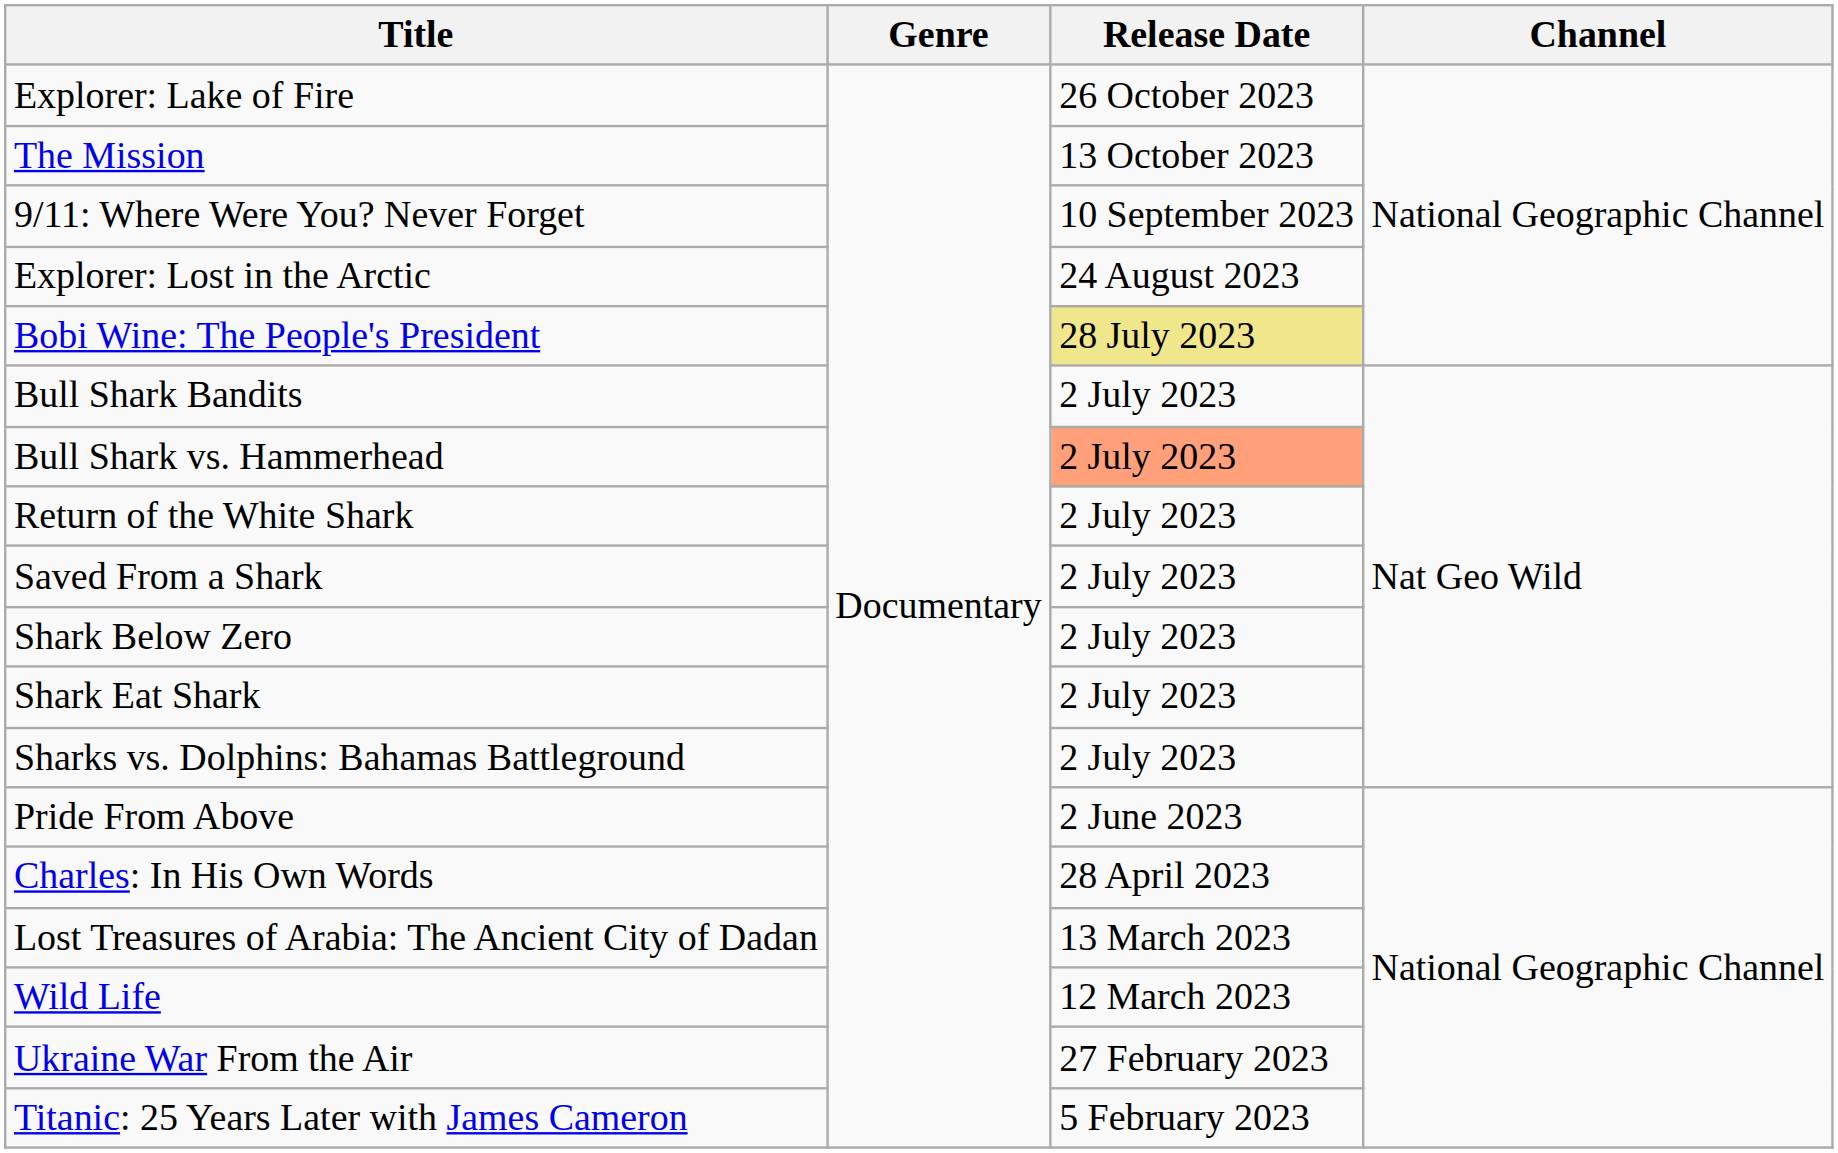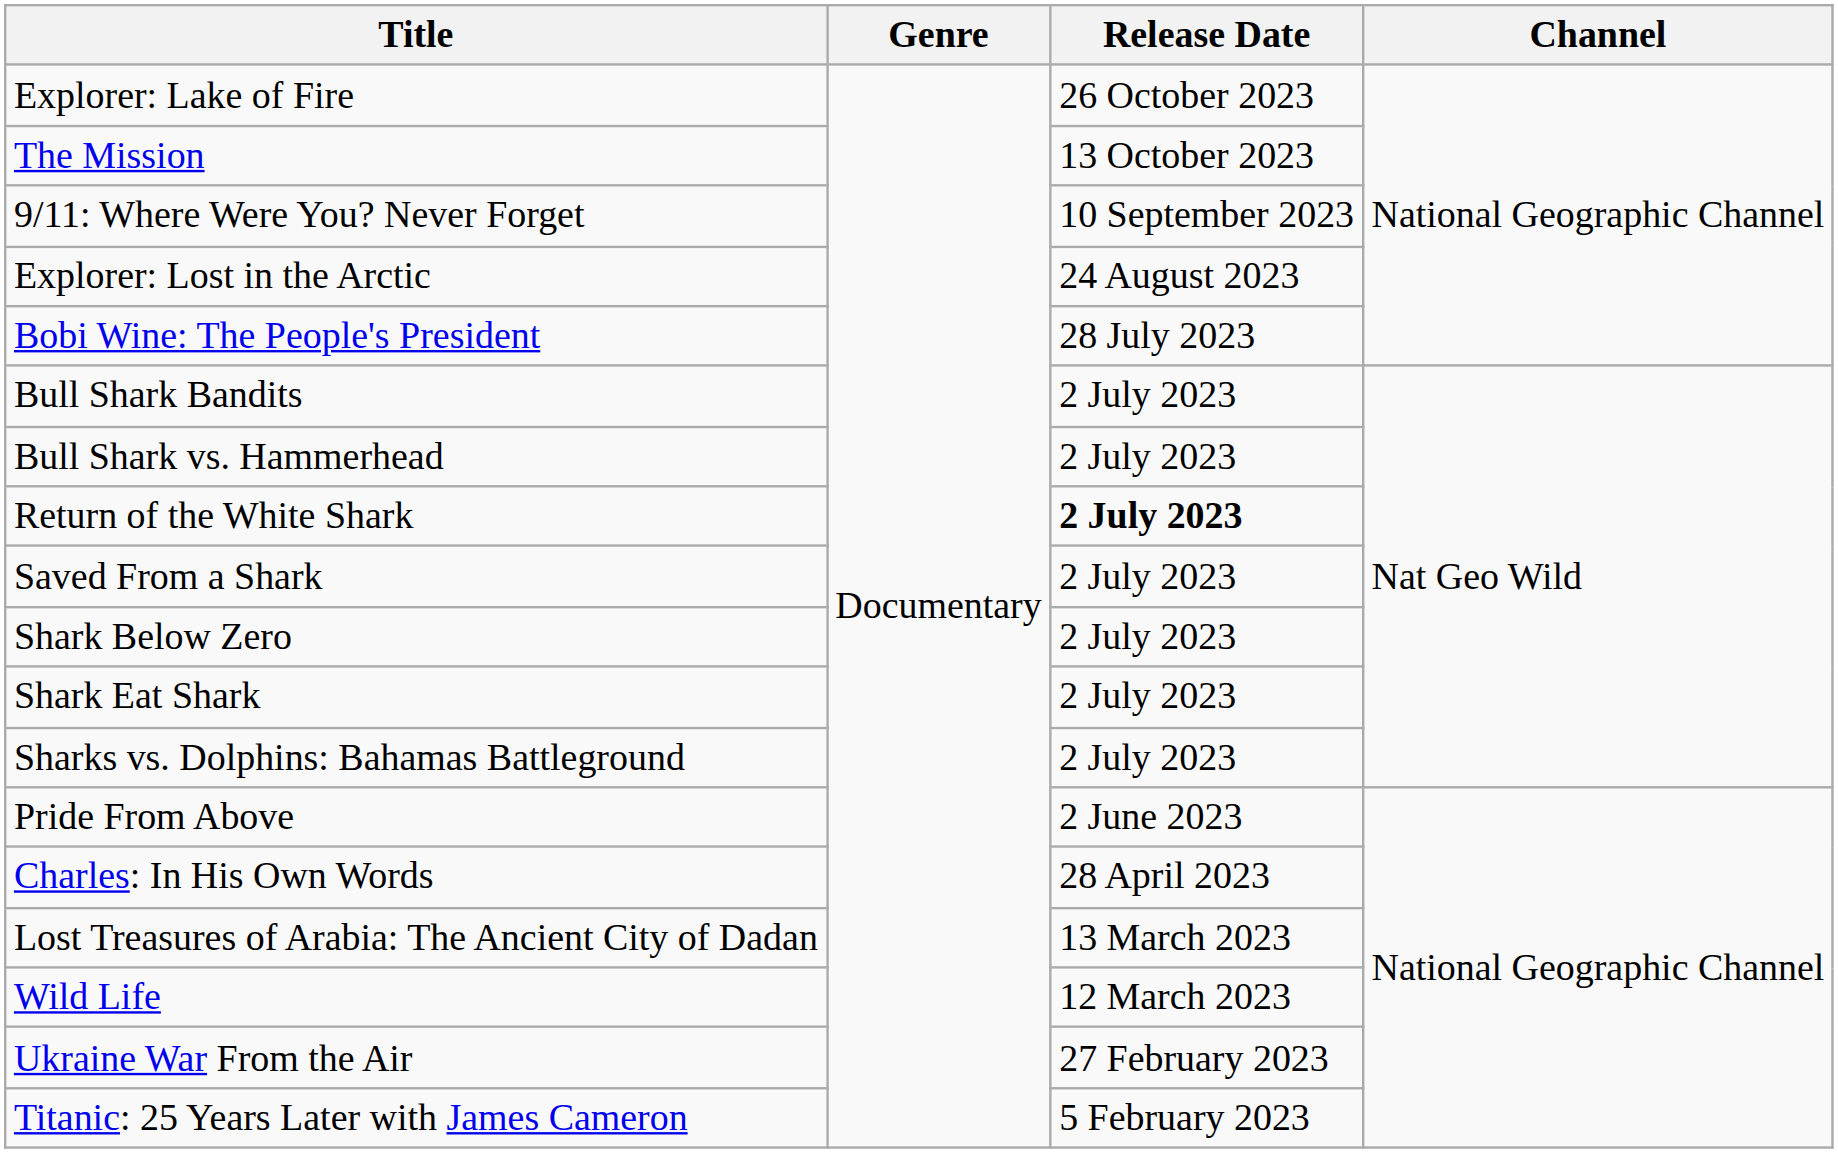(1157, 335) khaki background -> (1157, 335) no background
(1148, 455) lightsalmon background -> (1148, 455) no background
(1148, 515) normal -> (1151, 515) bold
